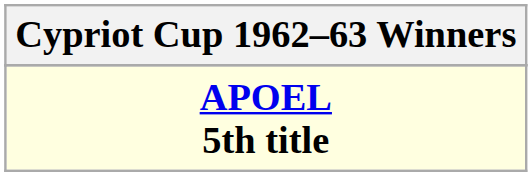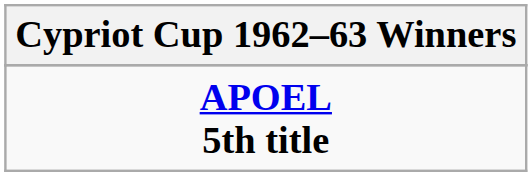(266, 117) lightyellow background -> (266, 117) no background
